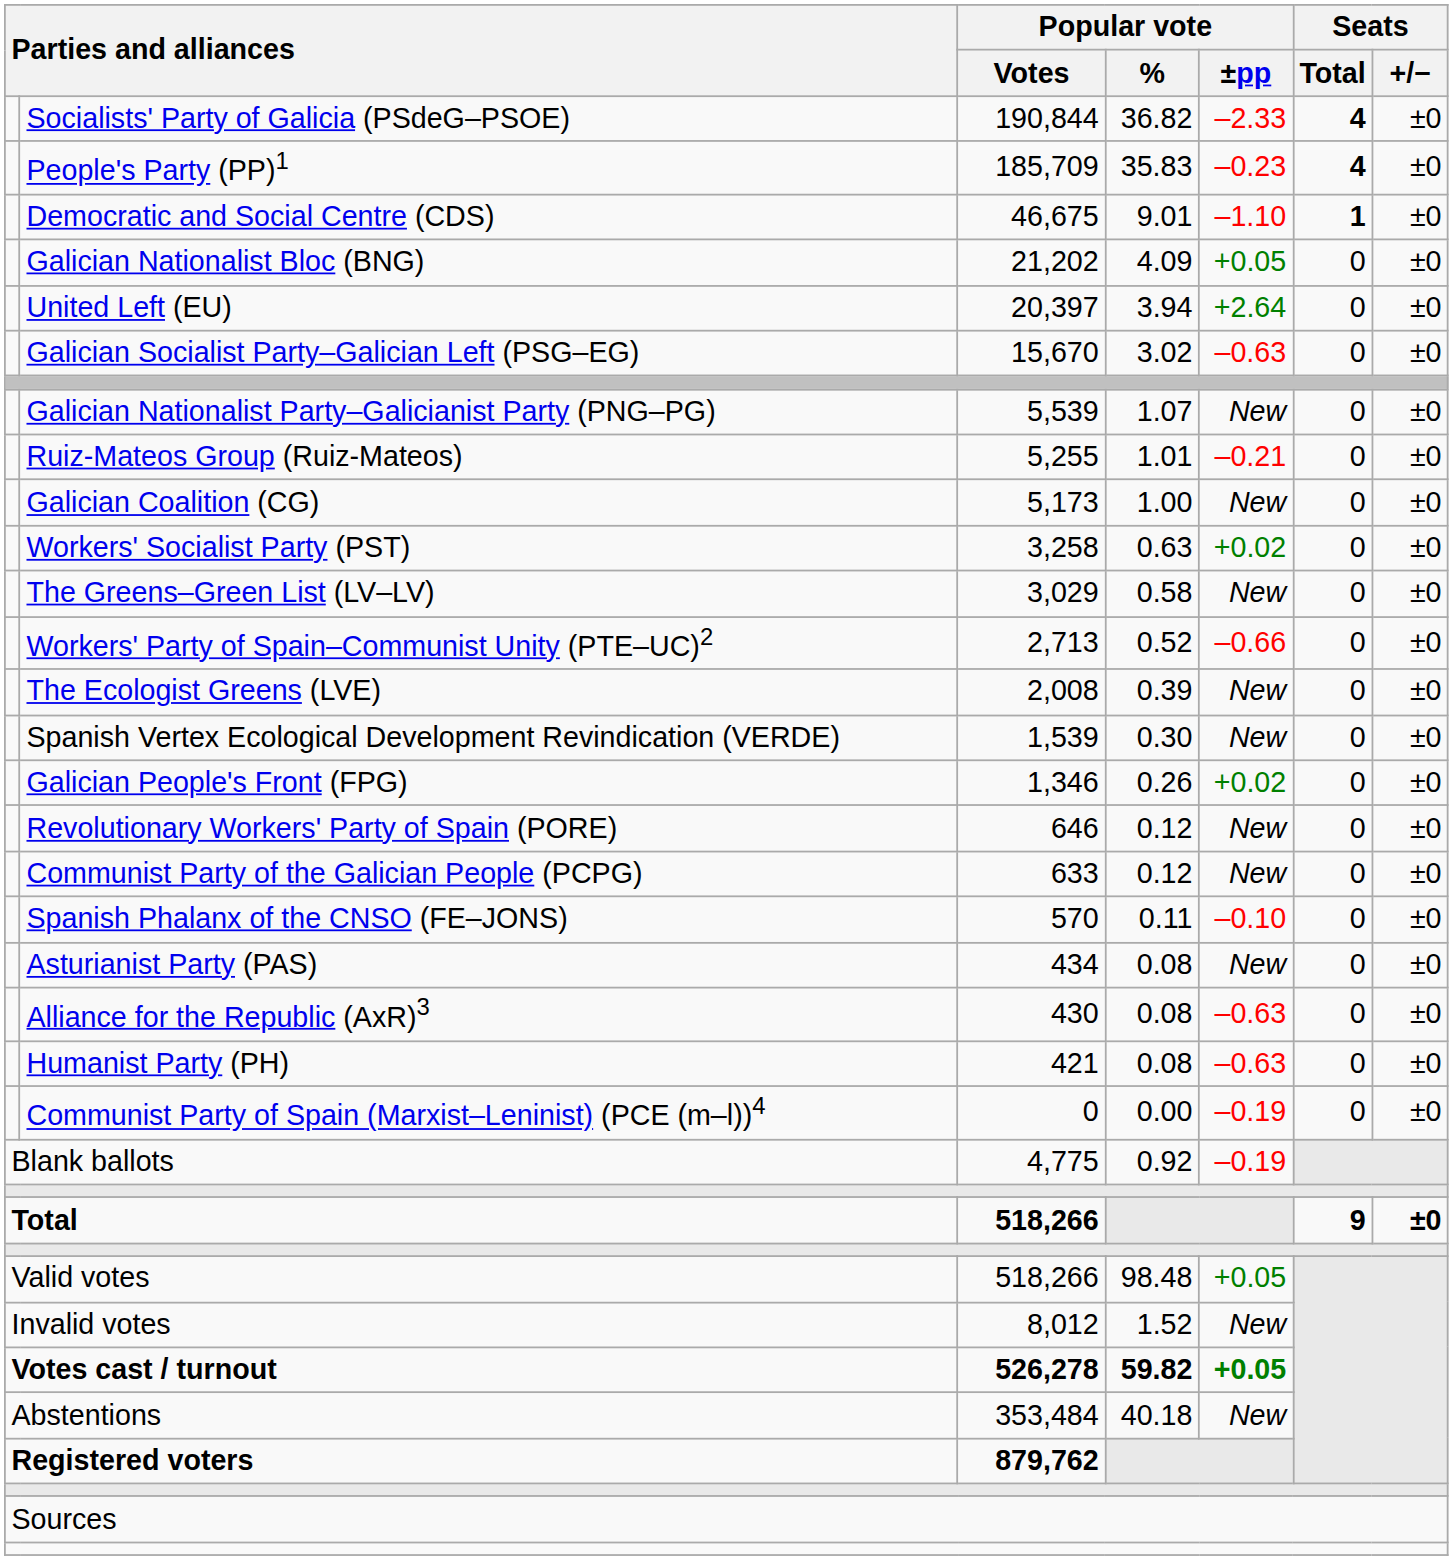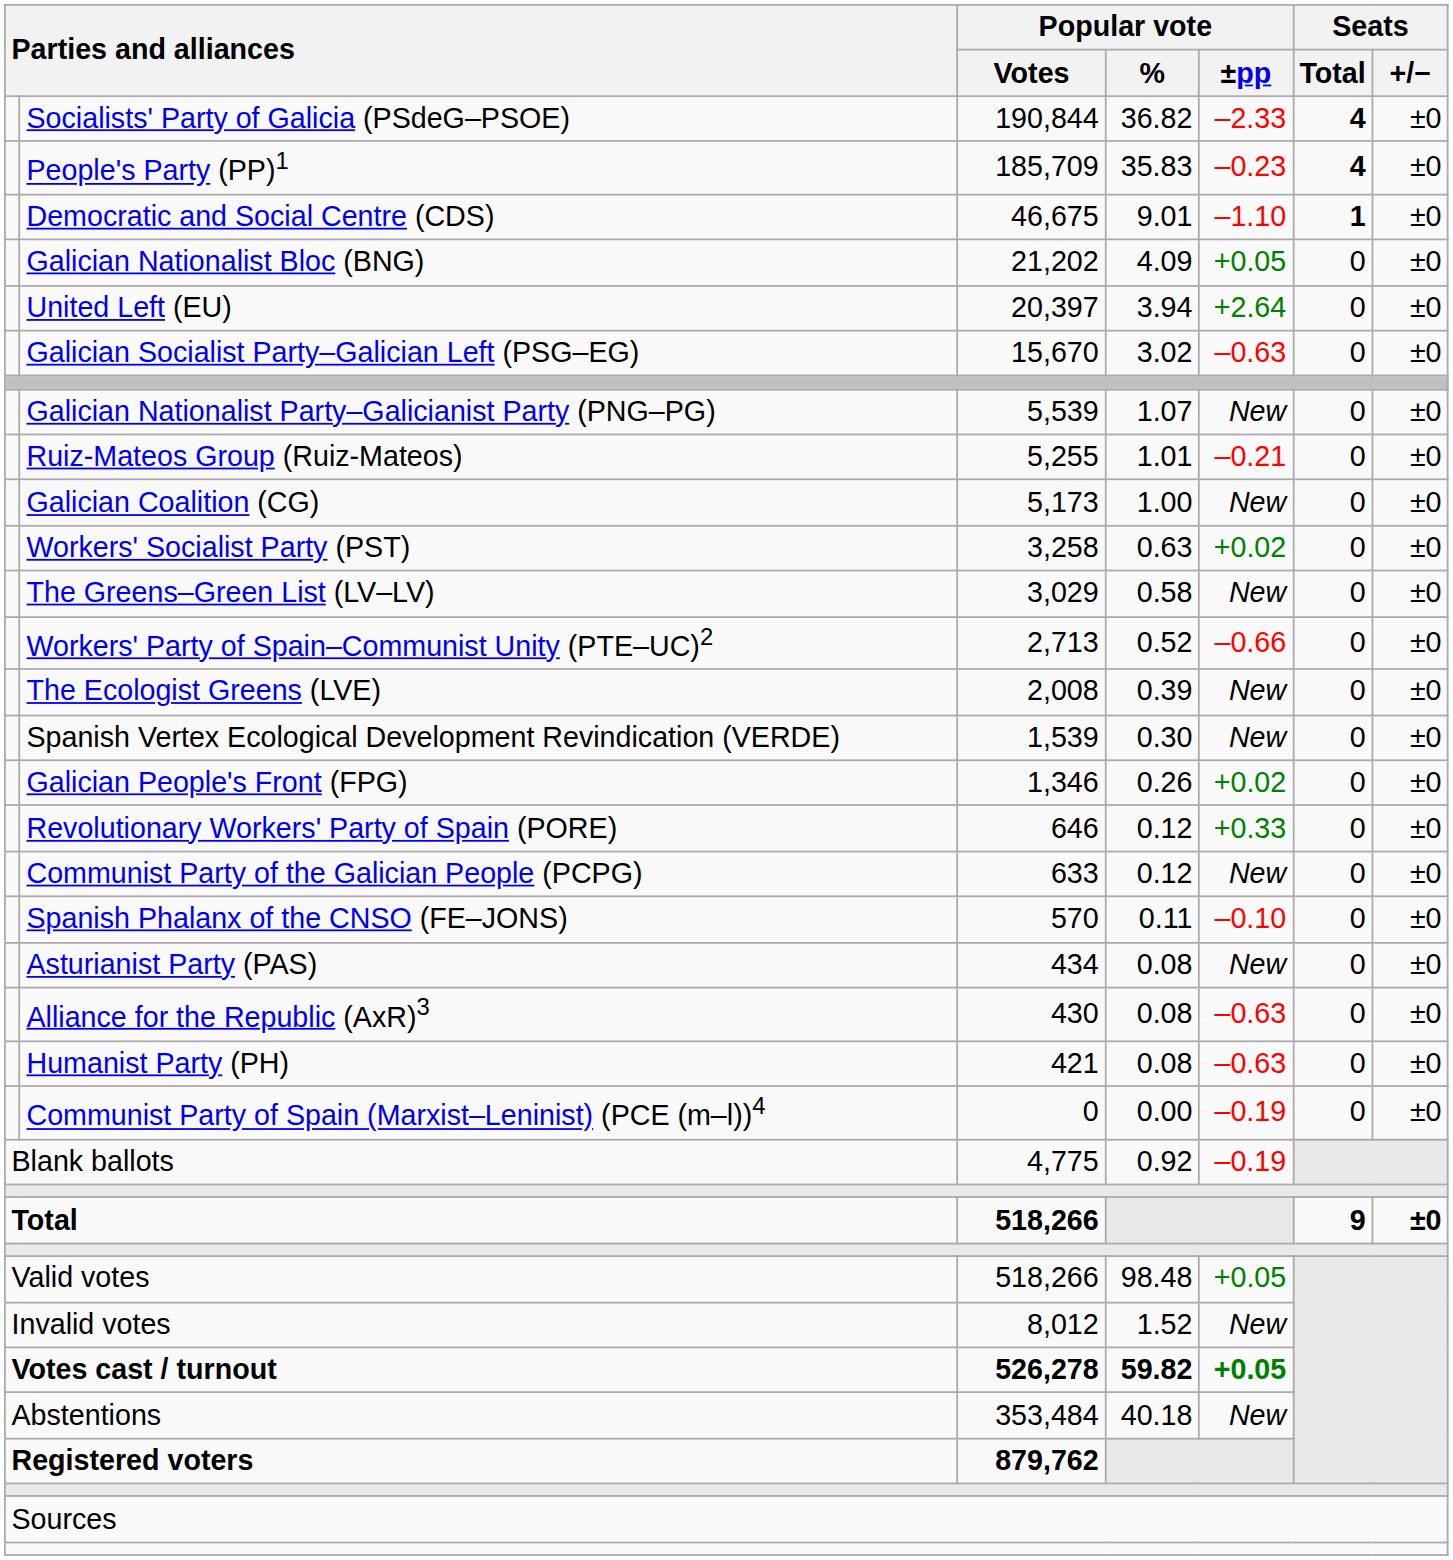(1258, 828) New -> (1250, 828) +0.33
